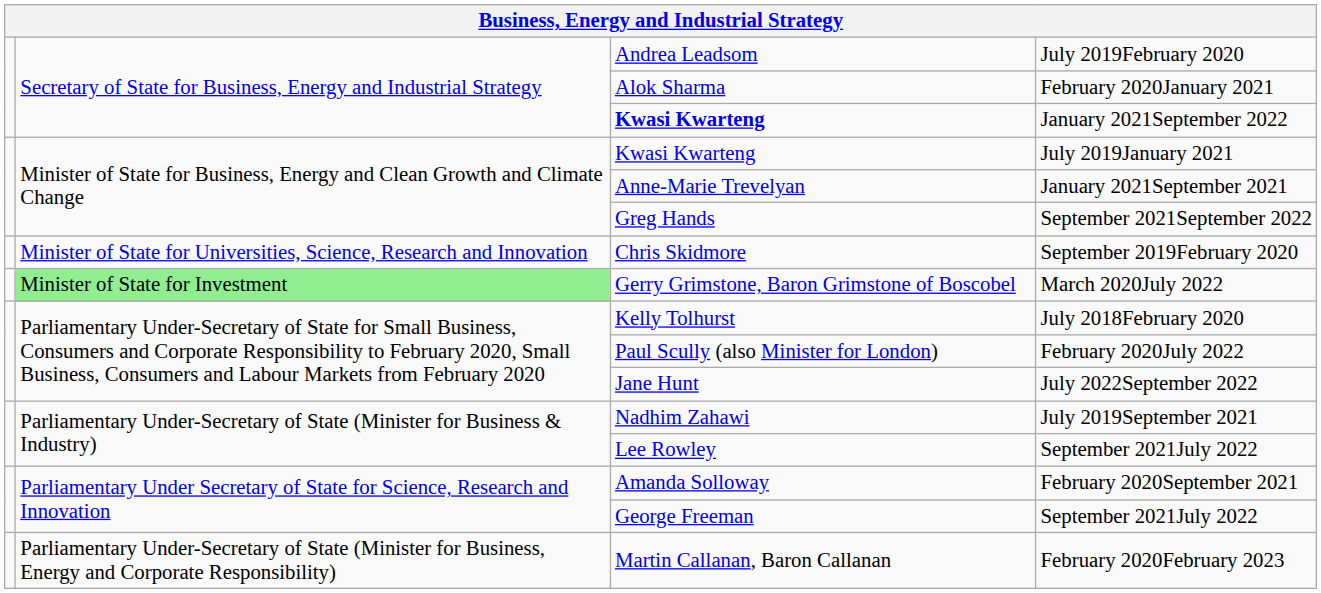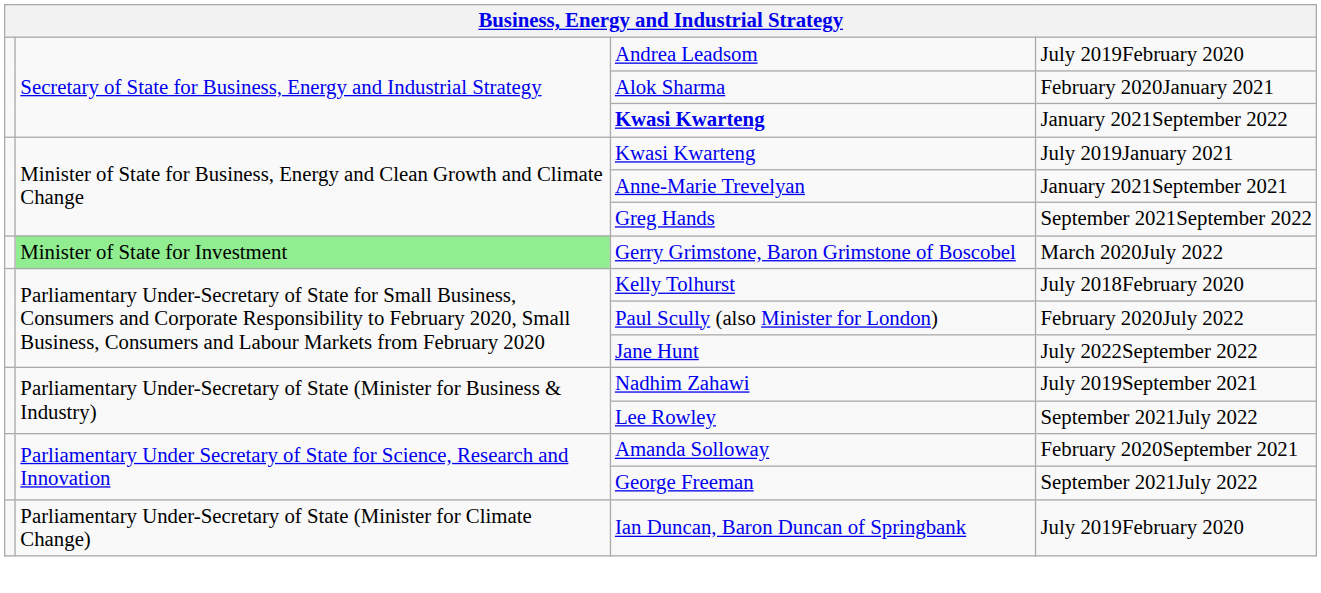- row: (680, 251)
+ row: (791, 527)
- row: (753, 560)
